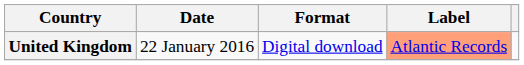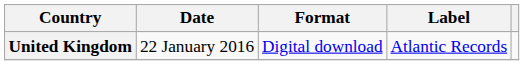(449, 45) lightsalmon background -> (449, 45) no background
